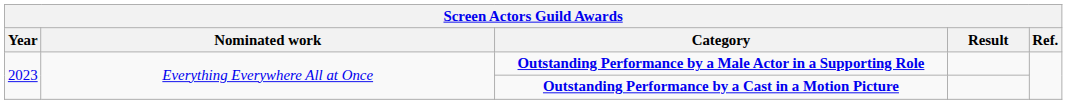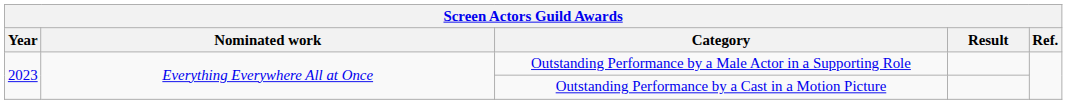(721, 63) bold -> (721, 63) normal
(721, 87) bold -> (721, 87) normal
